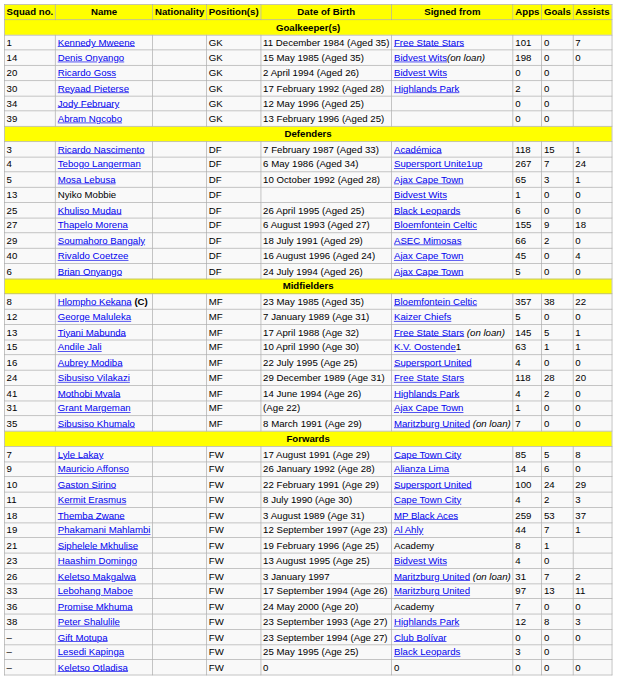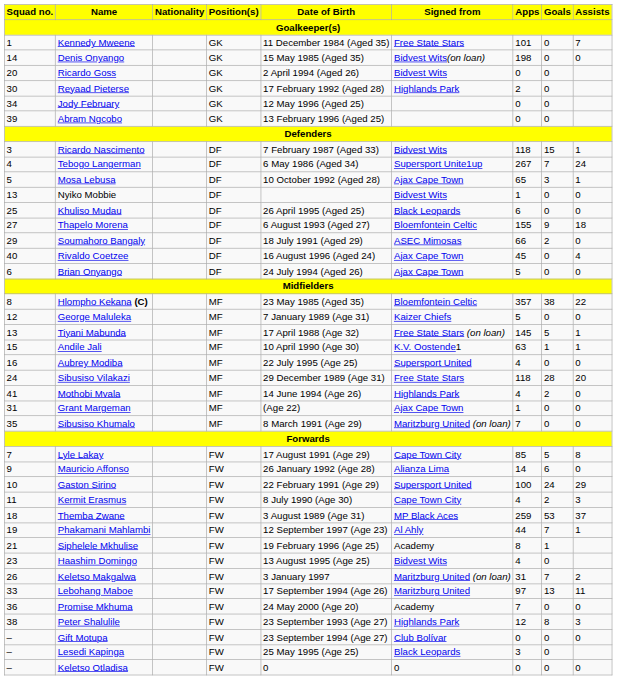(418, 150) Académica -> (420, 150) Bidvest Wits
